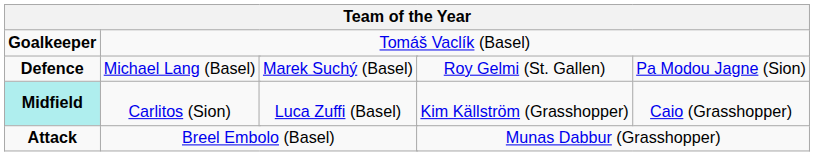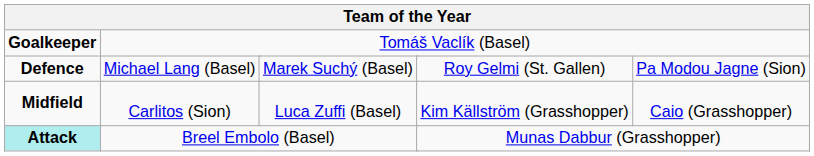(52, 103) paleturquoise background -> (52, 103) no background
(52, 138) no background -> (52, 138) paleturquoise background
